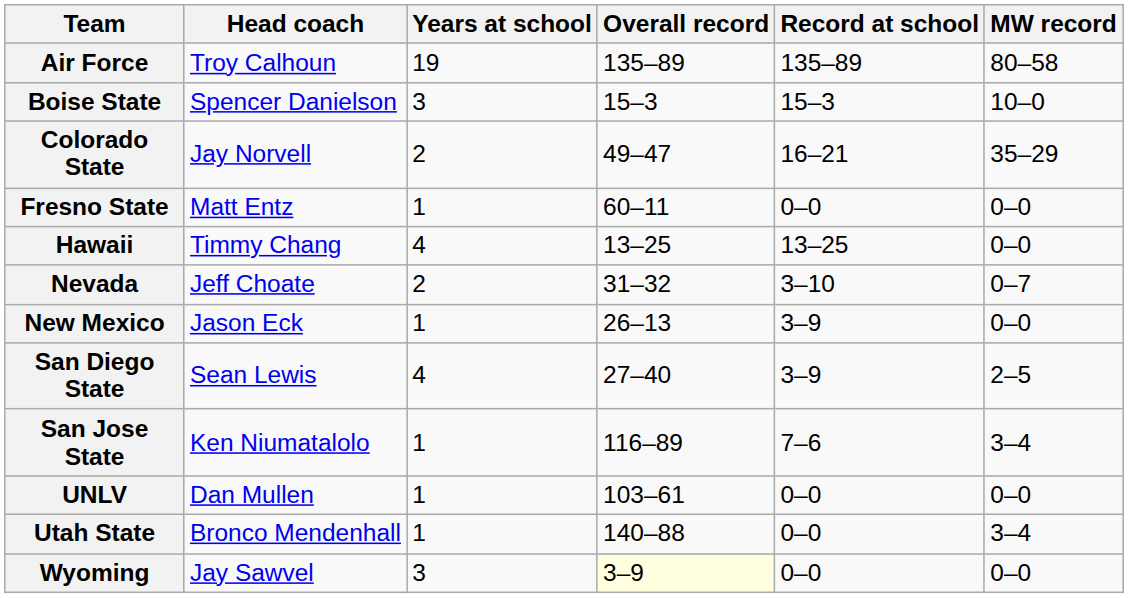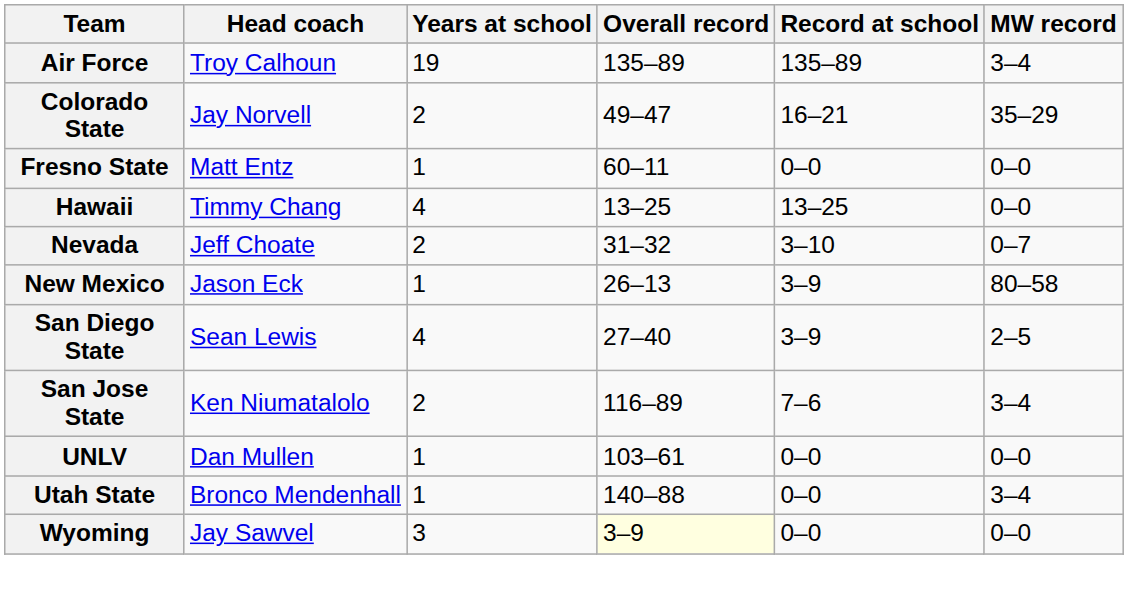(1024, 62) 80–58 -> (1011, 62) 3–4
- row: (95, 101)
(1011, 323) 0–0 -> (1024, 284) 80–58
(419, 442) 1 -> (419, 403) 2
